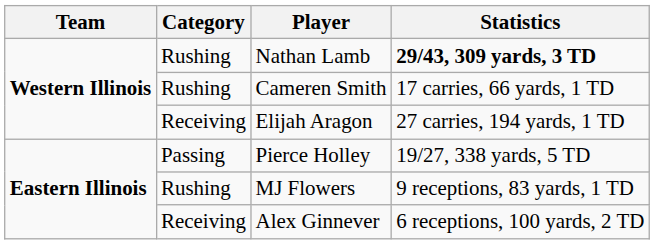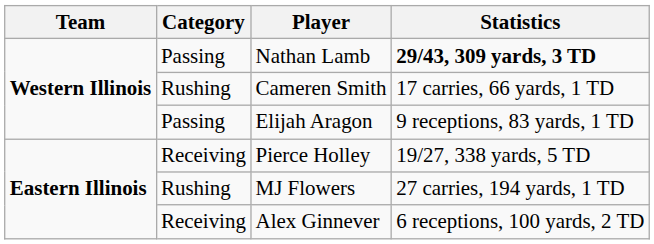(196, 55) Rushing -> (193, 55) Passing
(203, 121) Receiving -> (193, 121) Passing
(510, 121) 27 carries, 194 yards, 1 TD -> (515, 121) 9 receptions, 83 yards, 1 TD
(193, 155) Passing -> (203, 155) Receiving
(515, 188) 9 receptions, 83 yards, 1 TD -> (510, 188) 27 carries, 194 yards, 1 TD
